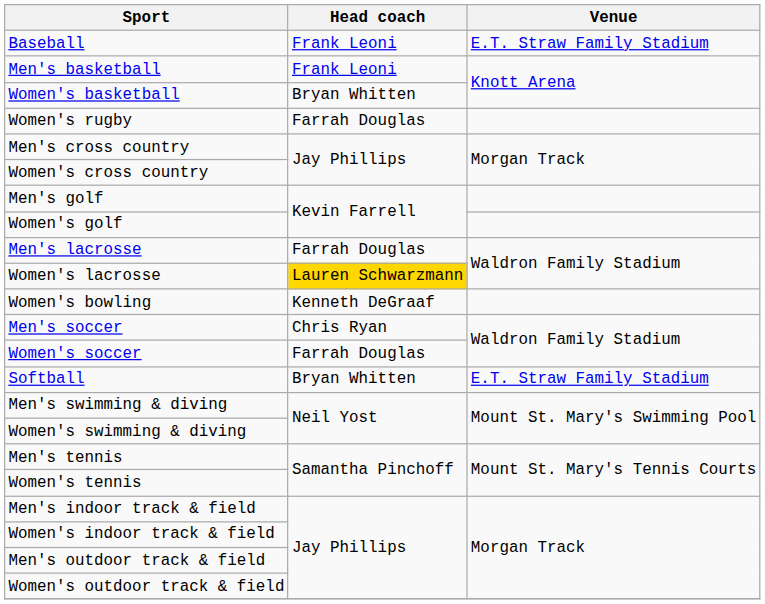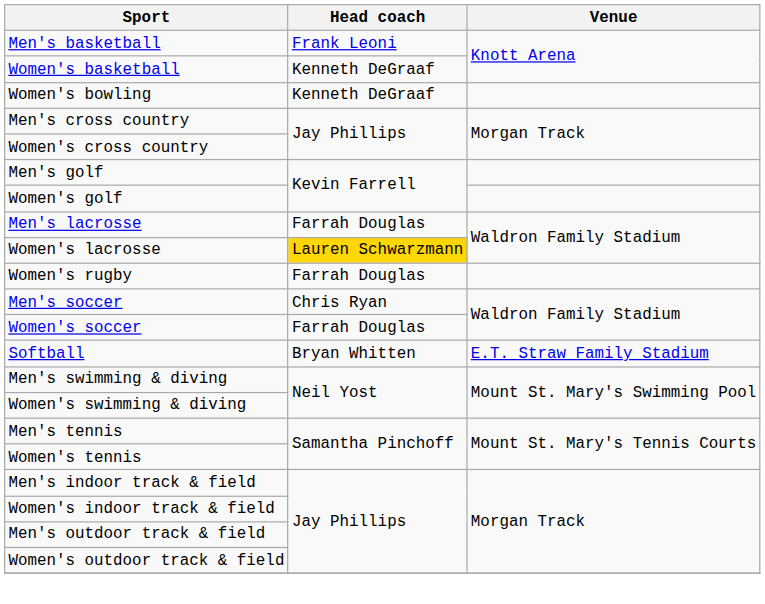- row: (46, 43)
(354, 95) Bryan Whitten -> (363, 69) Kenneth DeGraaf
rows swapped: (80, 302) <-> (70, 121)
